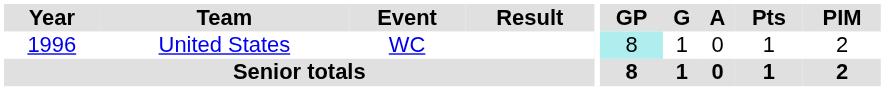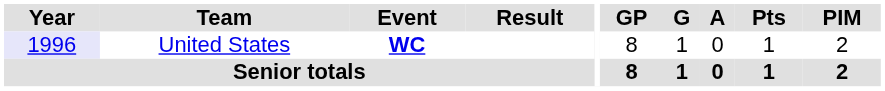(52, 44) no background -> (52, 44) lavender background
(407, 44) normal -> (407, 44) bold
(632, 44) paleturquoise background -> (632, 44) no background
